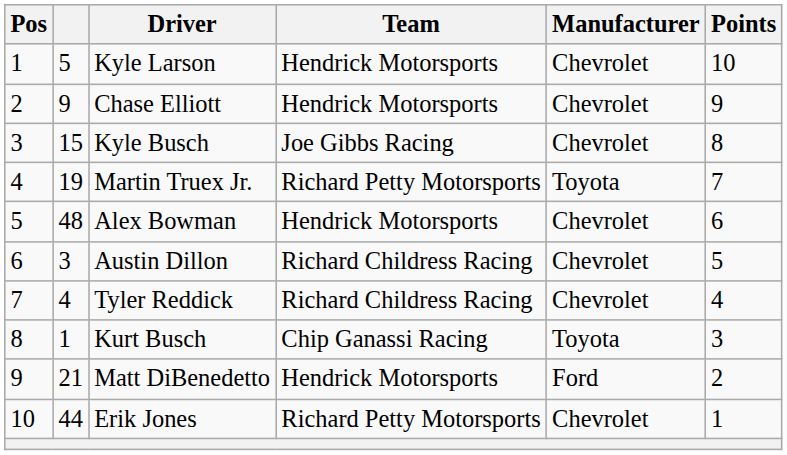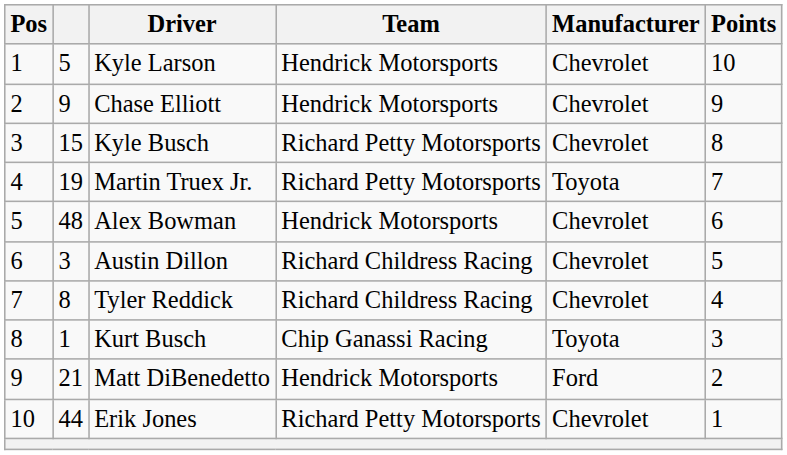(368, 142) Joe Gibbs Racing -> (411, 142) Richard Petty Motorsports
(65, 299) 4 -> (65, 299) 8
